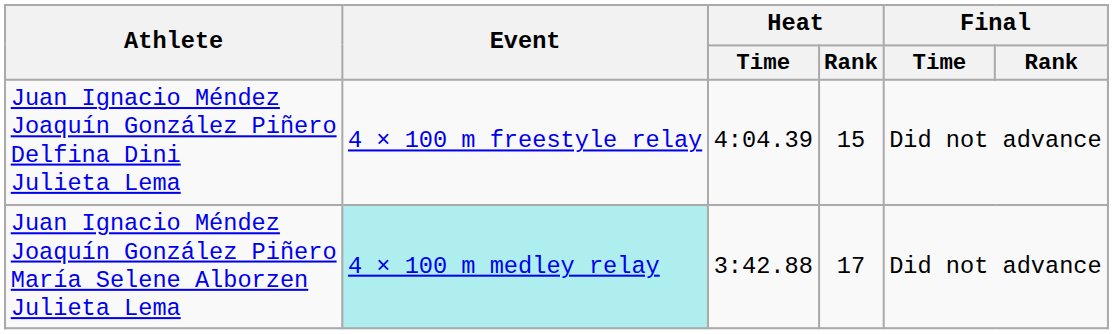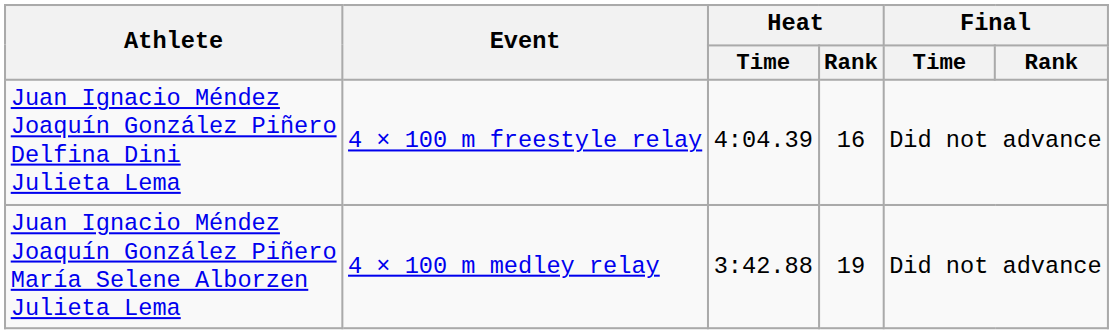(851, 142) 15 -> (851, 142) 16
(504, 266) paleturquoise background -> (504, 266) no background
(851, 266) 17 -> (851, 266) 19
